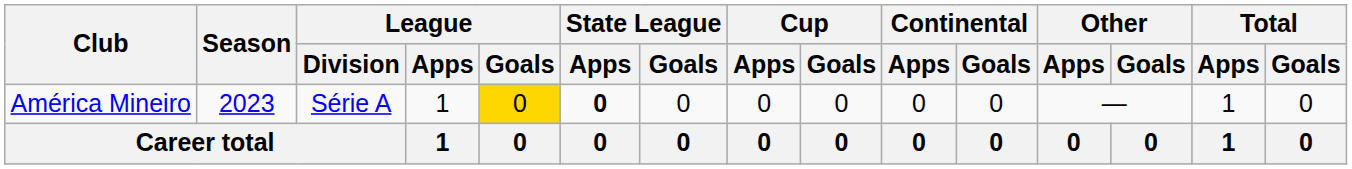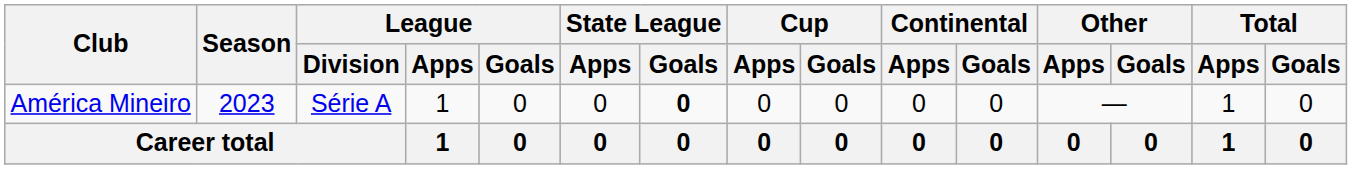(520, 103) gold background -> (520, 103) no background
(600, 103) bold -> (600, 103) normal
(684, 103) normal -> (684, 103) bold
